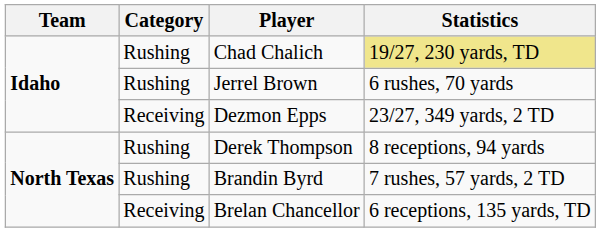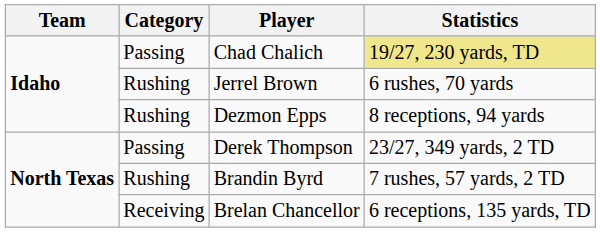(157, 52) Rushing -> (154, 52) Passing
(164, 115) Receiving -> (157, 115) Rushing
(462, 115) 23/27, 349 yards, 2 TD -> (457, 115) 8 receptions, 94 yards
(157, 147) Rushing -> (154, 147) Passing
(457, 147) 8 receptions, 94 yards -> (462, 147) 23/27, 349 yards, 2 TD
